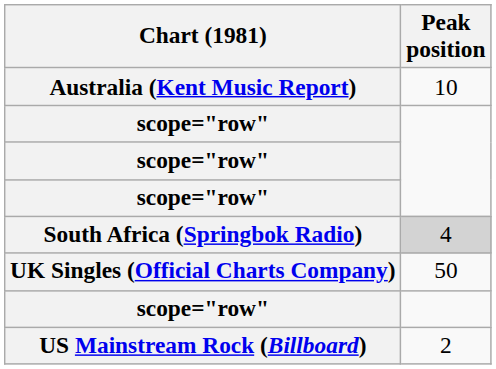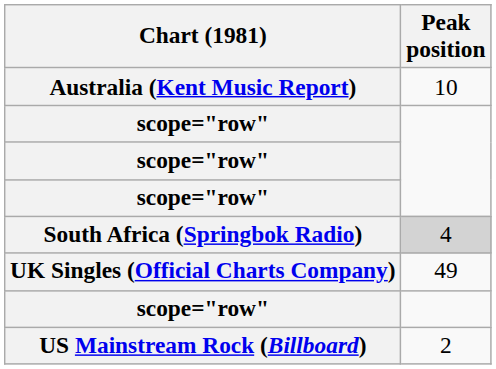(446, 271) 50 -> (446, 271) 49
